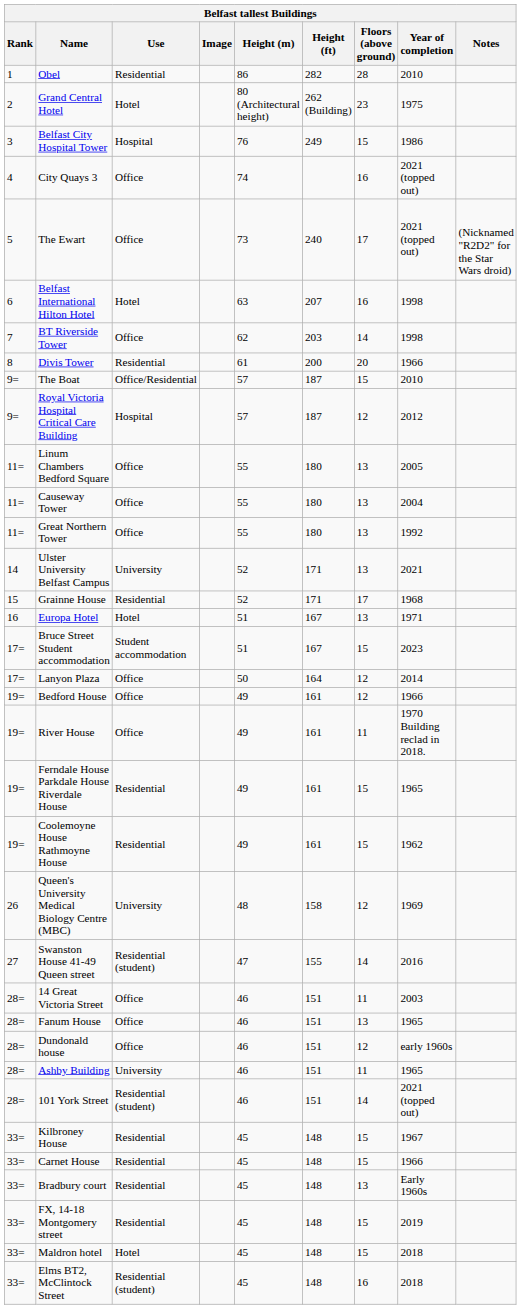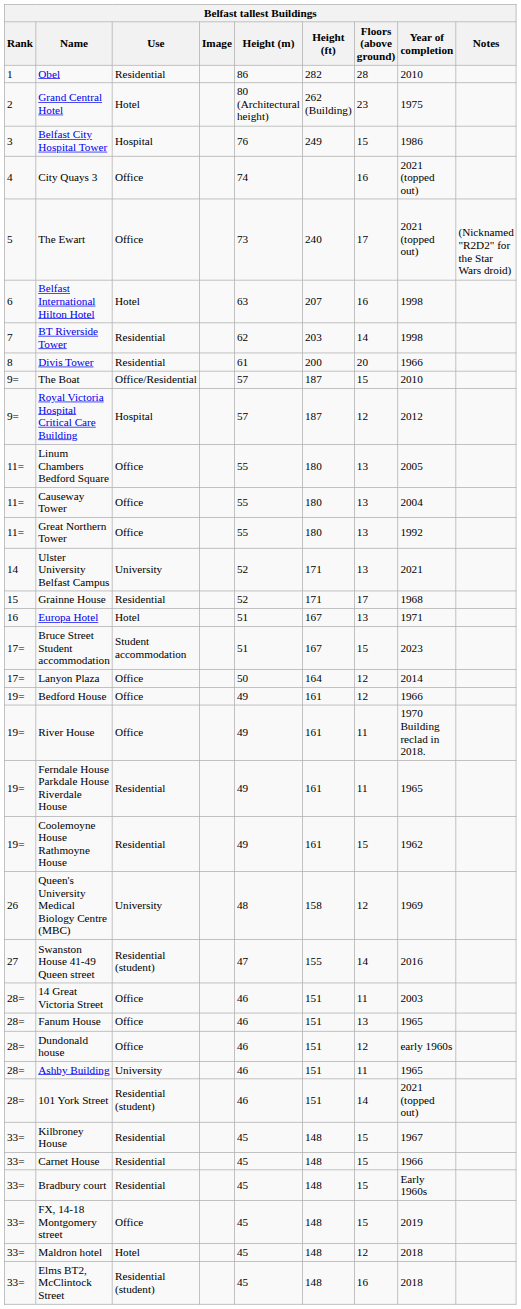(129, 338) Office -> (140, 338) Residential
(362, 788) 15 -> (362, 788) 11
(362, 1185) 13 -> (362, 1185) 15
(140, 1222) Residential -> (129, 1222) Office
(362, 1252) 15 -> (362, 1252) 12
